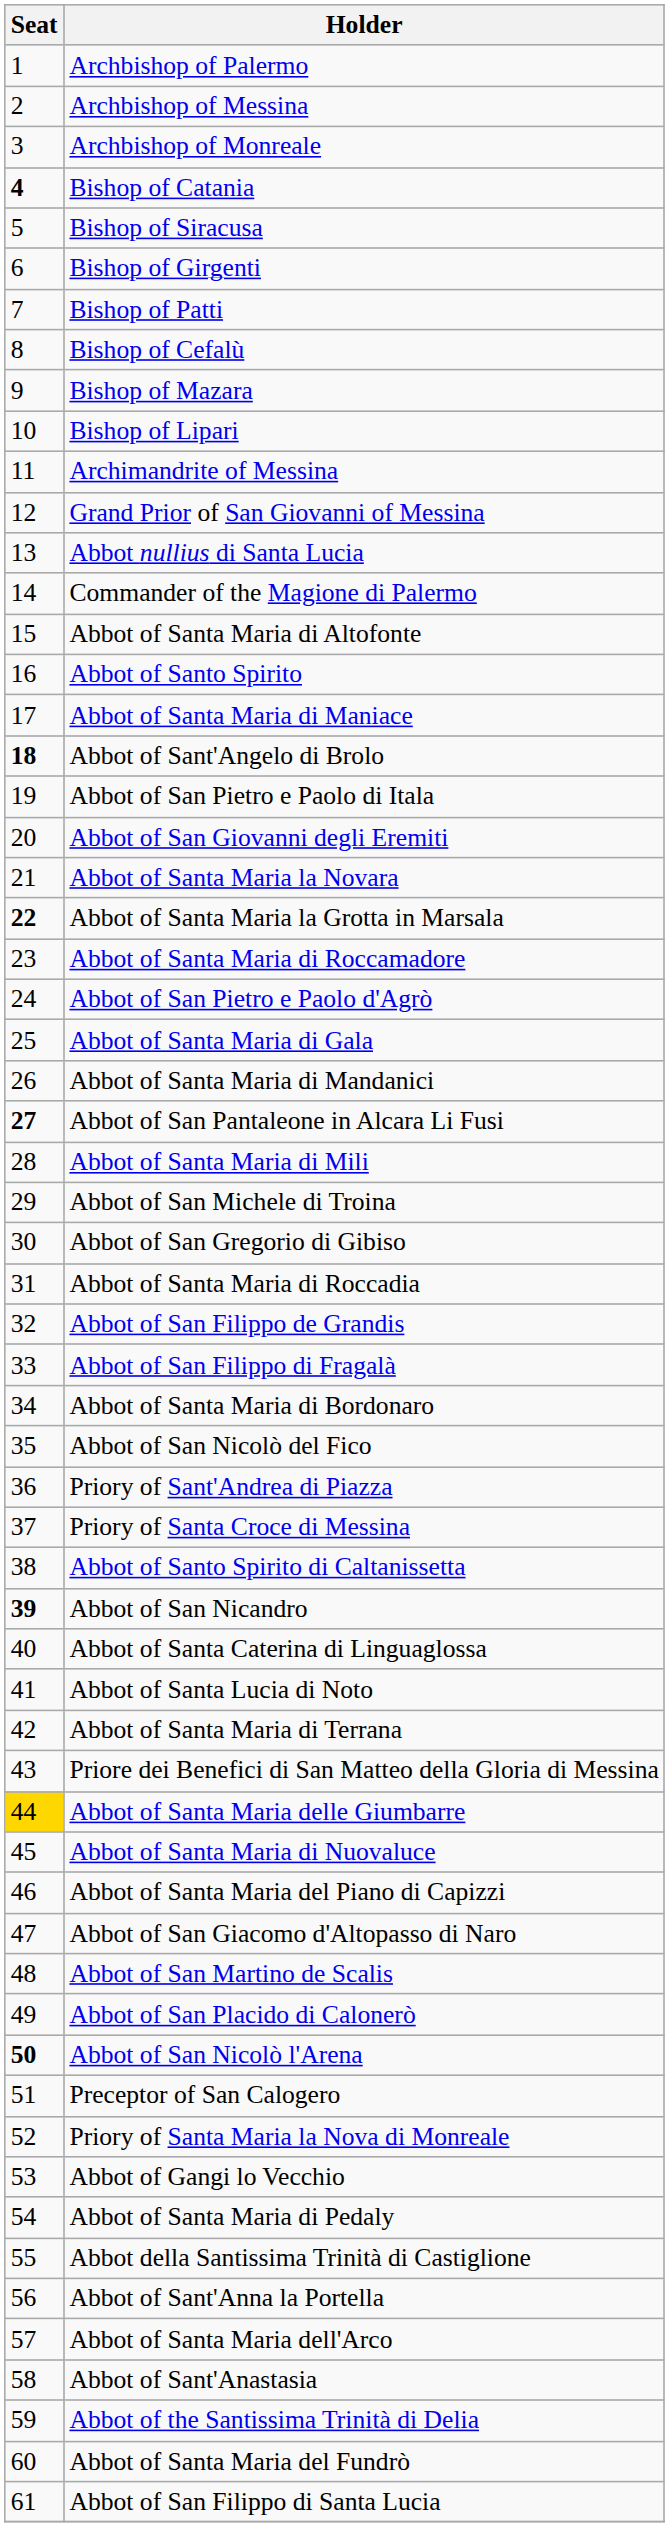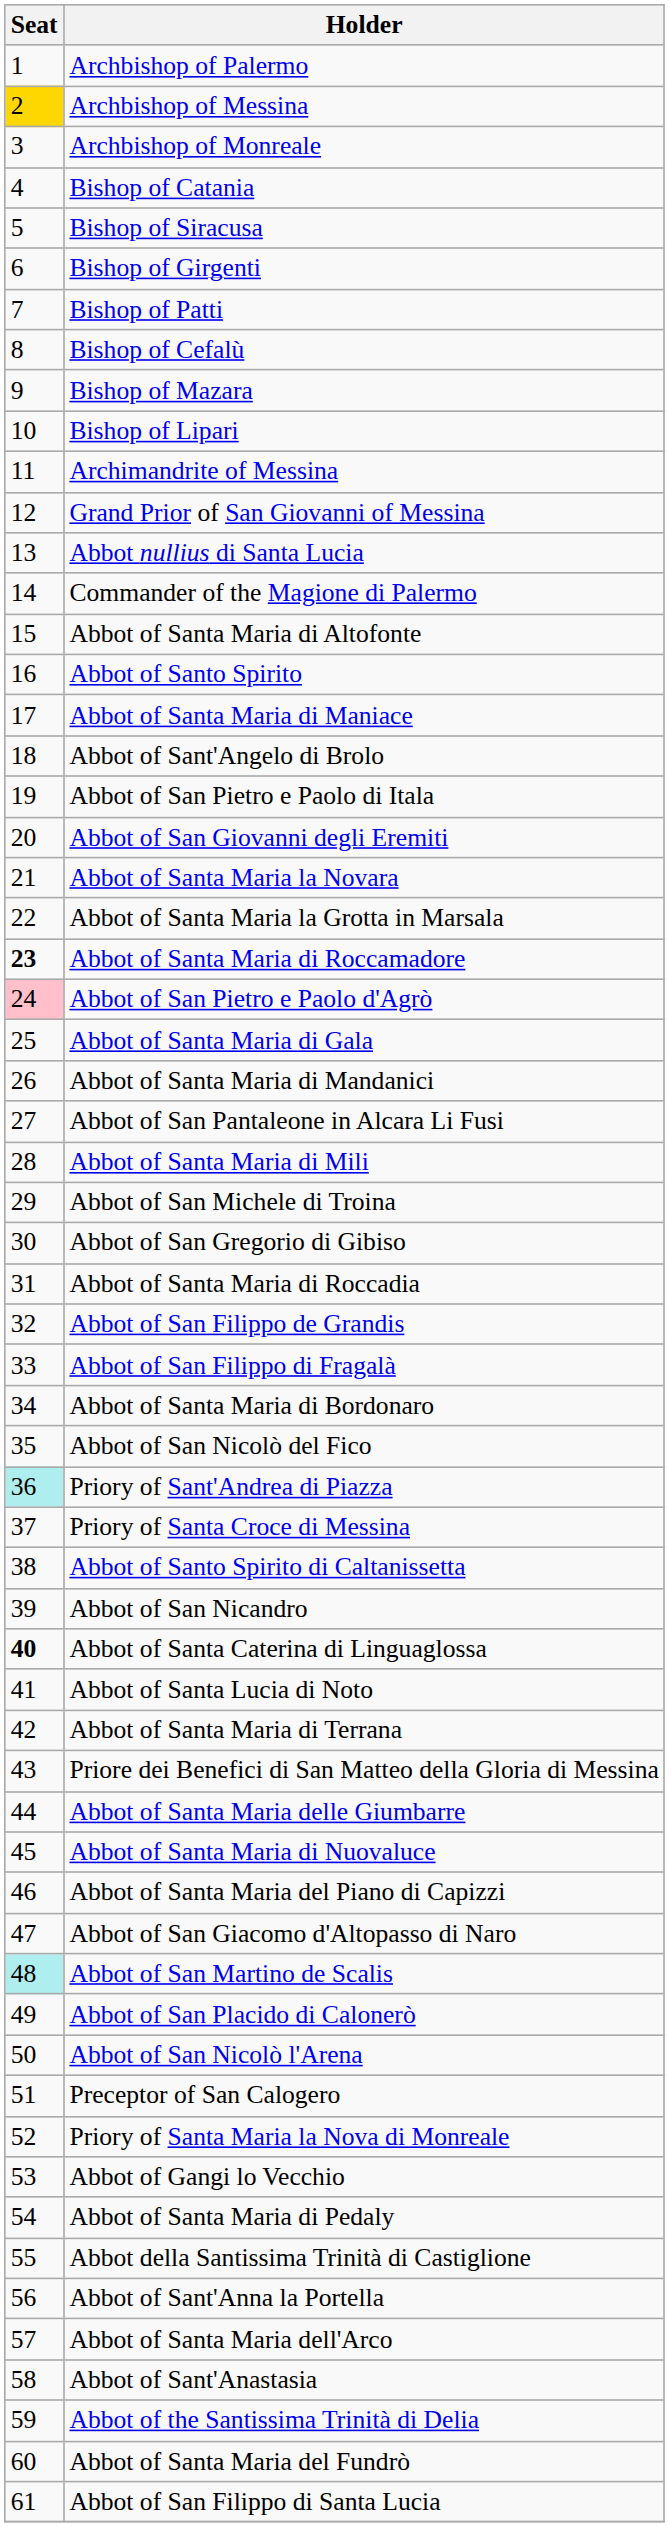(17, 106) no background -> (17, 106) gold background
(17, 187) bold -> (17, 187) normal
(24, 755) bold -> (24, 755) normal
(24, 918) bold -> (24, 918) normal
(24, 958) normal -> (24, 958) bold
(24, 999) no background -> (24, 999) pink background
(24, 1120) bold -> (24, 1120) normal
(24, 1486) no background -> (24, 1486) paleturquoise background
(24, 1608) bold -> (24, 1608) normal
(24, 1648) normal -> (24, 1648) bold
(24, 1811) gold background -> (24, 1811) no background
(24, 1973) no background -> (24, 1973) paleturquoise background
(24, 2054) bold -> (24, 2054) normal
